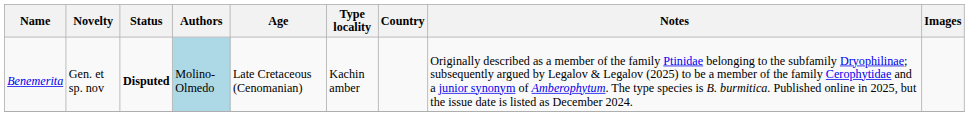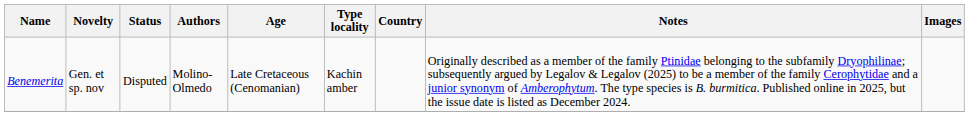(146, 81) bold -> (145, 81) normal
(195, 81) lightblue background -> (192, 81) no background
